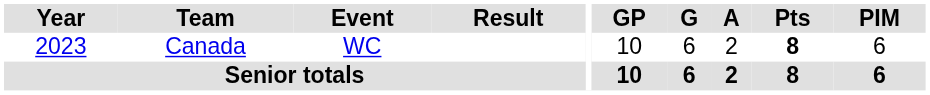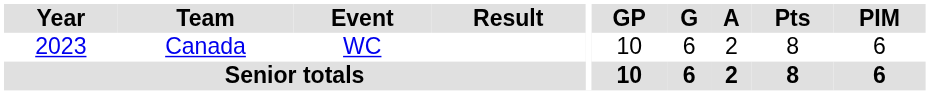(793, 46) bold -> (793, 46) normal
